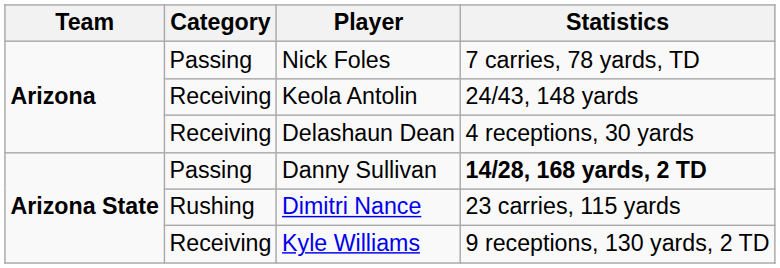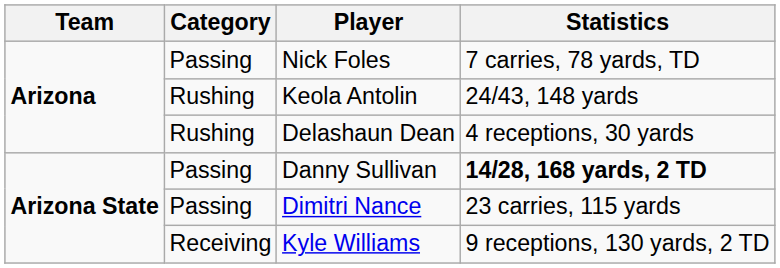(220, 96) Receiving -> (212, 96) Rushing
(220, 133) Receiving -> (212, 133) Rushing
(212, 207) Rushing -> (211, 207) Passing
